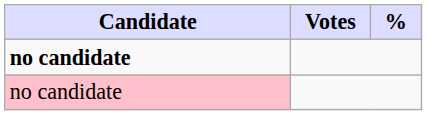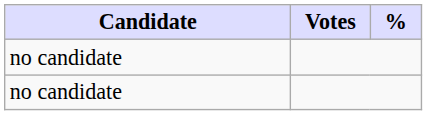(70, 57) bold -> (66, 57) normal
(66, 92) pink background -> (66, 92) no background
